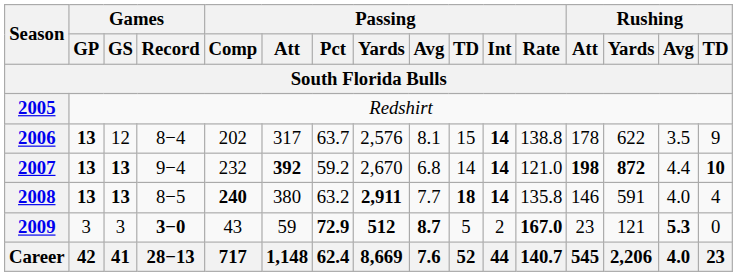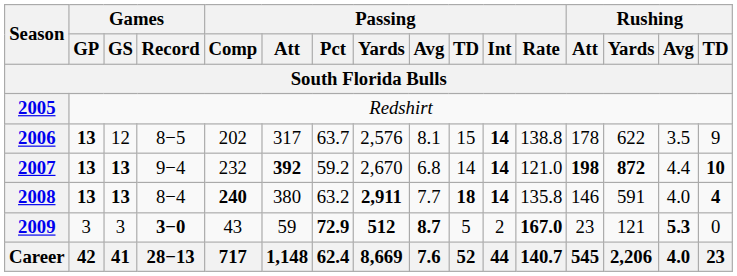(171, 138) 8−4 -> (171, 138) 8−5
(171, 197) 8−5 -> (171, 197) 8−4
(716, 197) normal -> (716, 197) bold
